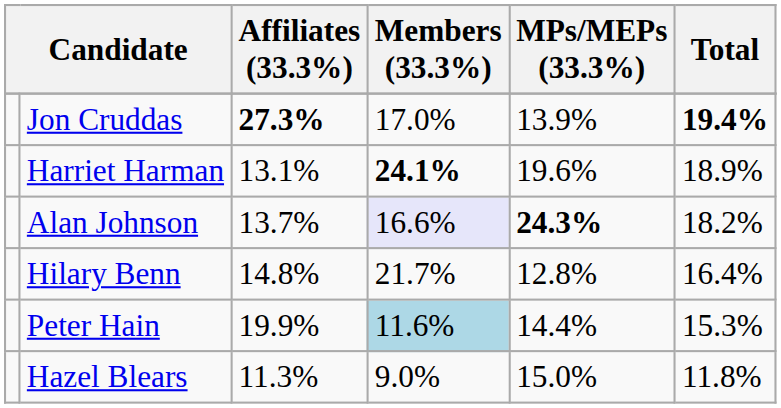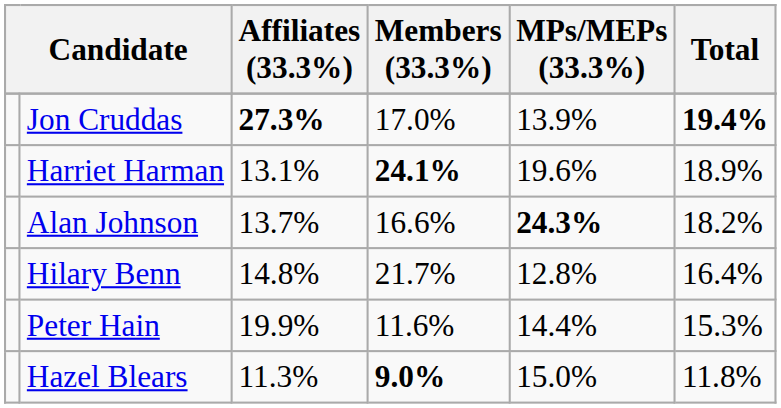(415, 222) lavender background -> (415, 222) no background
(415, 325) lightblue background -> (415, 325) no background
(407, 377) normal -> (410, 377) bold
